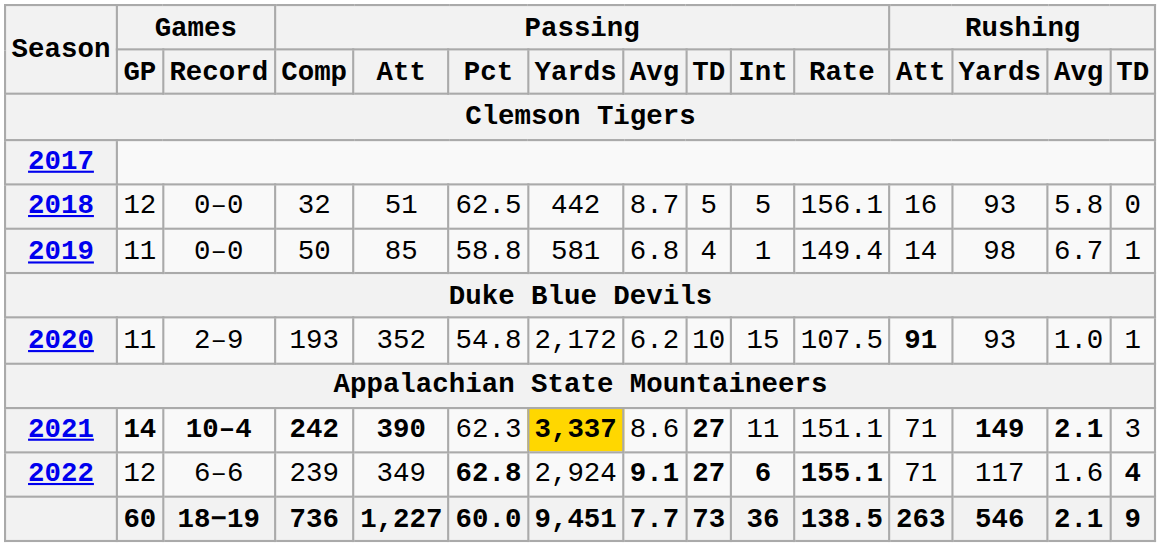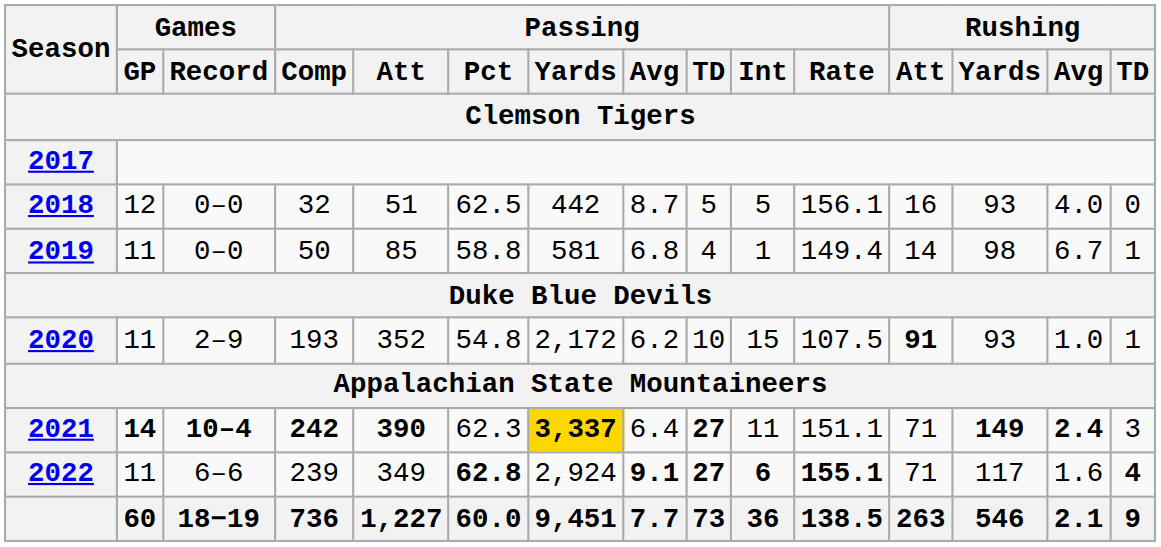(1079, 206) 5.8 -> (1079, 206) 4.0
(655, 430) 8.6 -> (655, 430) 6.4
(1079, 430) 2.1 -> (1079, 430) 2.4
(140, 474) 12 -> (140, 474) 11
